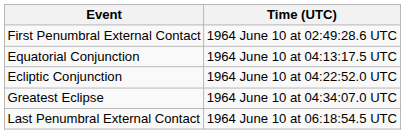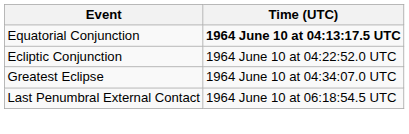- row: (104, 35)
(302, 56) normal -> (303, 35) bold
